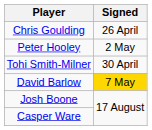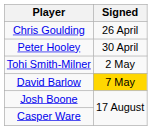(120, 47) 2 May -> (120, 47) 30 April
(120, 64) 30 April -> (120, 64) 2 May
